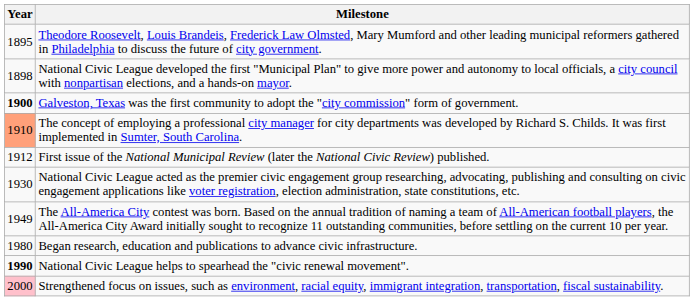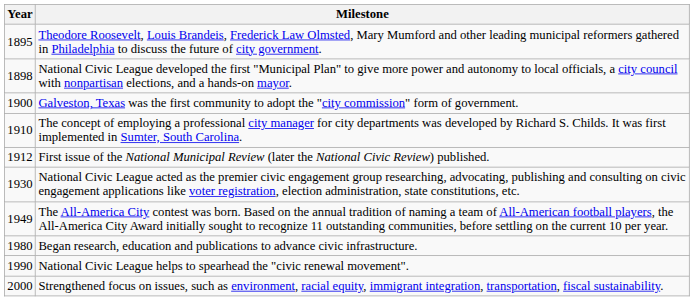(20, 103) bold -> (20, 103) normal
(20, 130) lightsalmon background -> (20, 130) no background
(20, 266) bold -> (20, 266) normal
(20, 286) pink background -> (20, 286) no background
